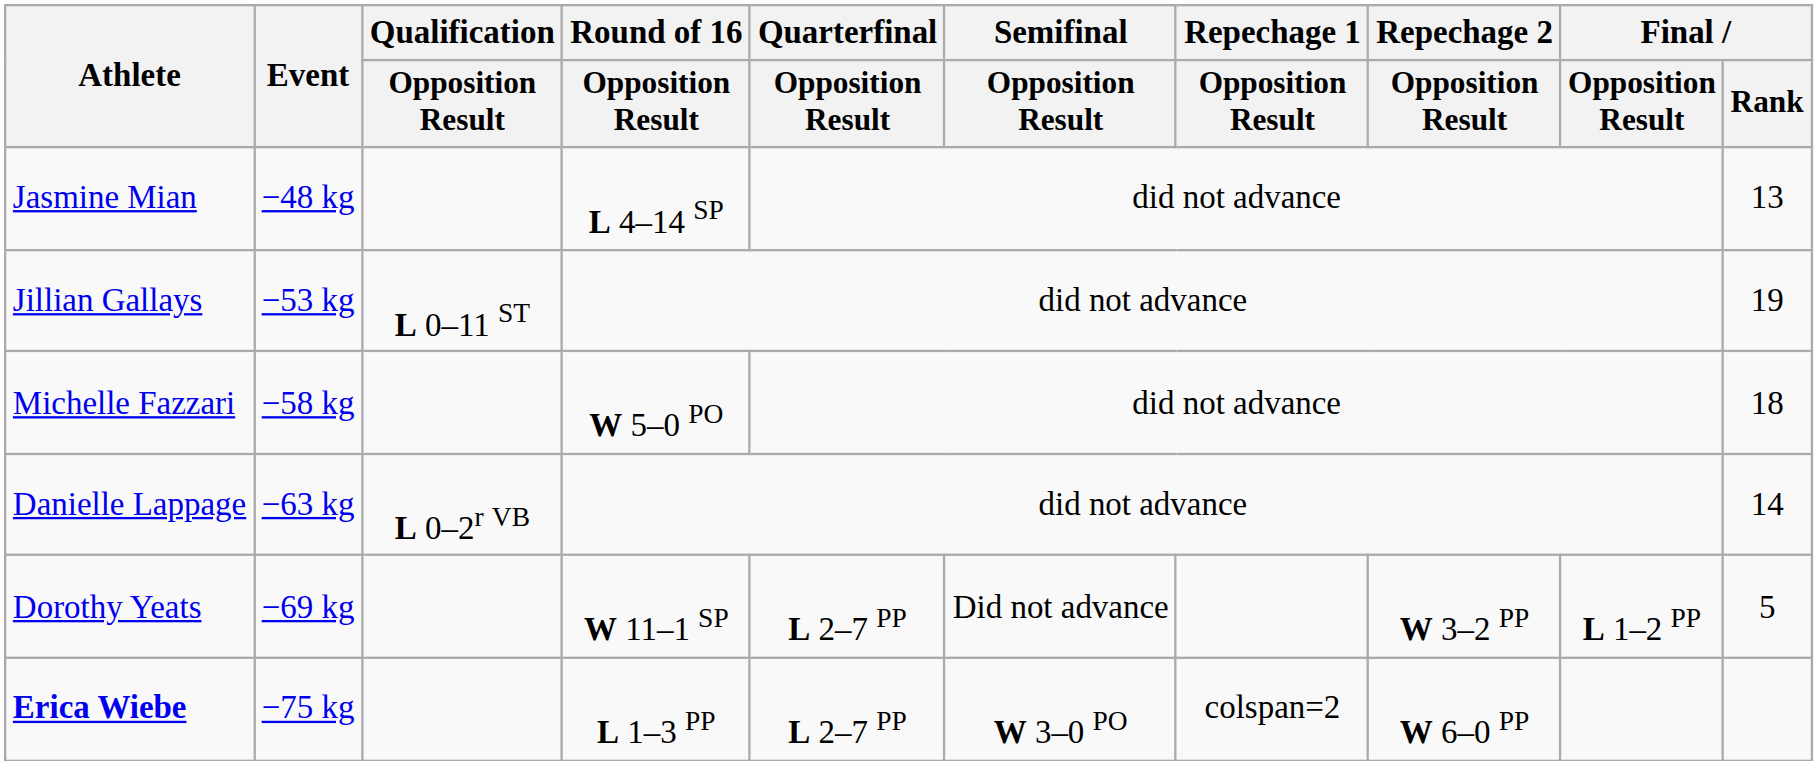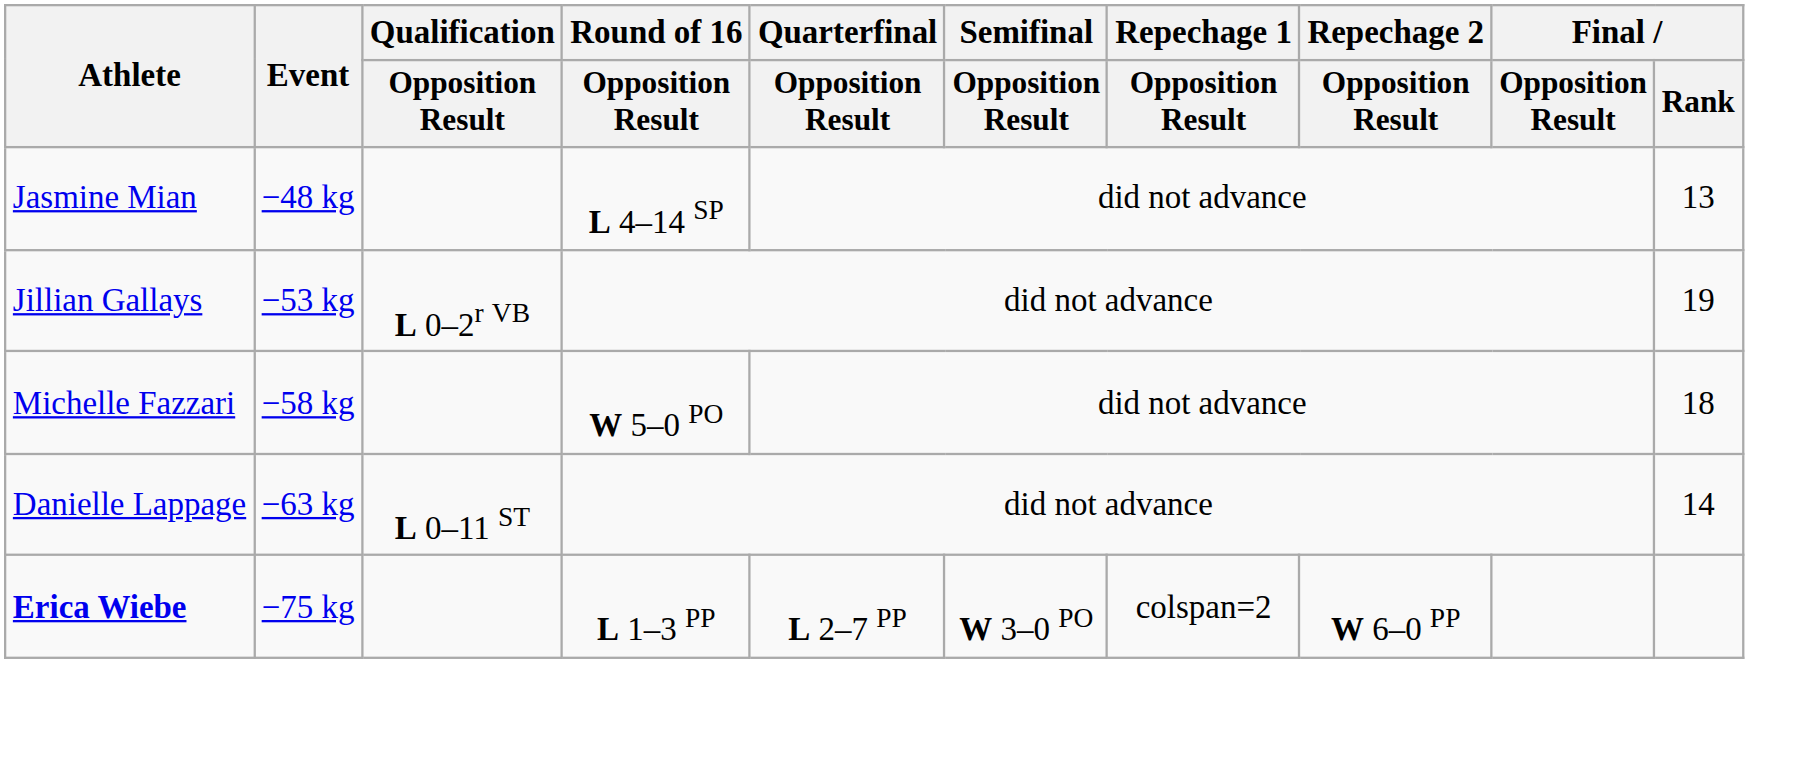(462, 319) L 0–11 ST -> (462, 319) L 0–2r VB
(462, 523) L 0–2r VB -> (462, 523) L 0–11 ST
- row: (107, 606)
